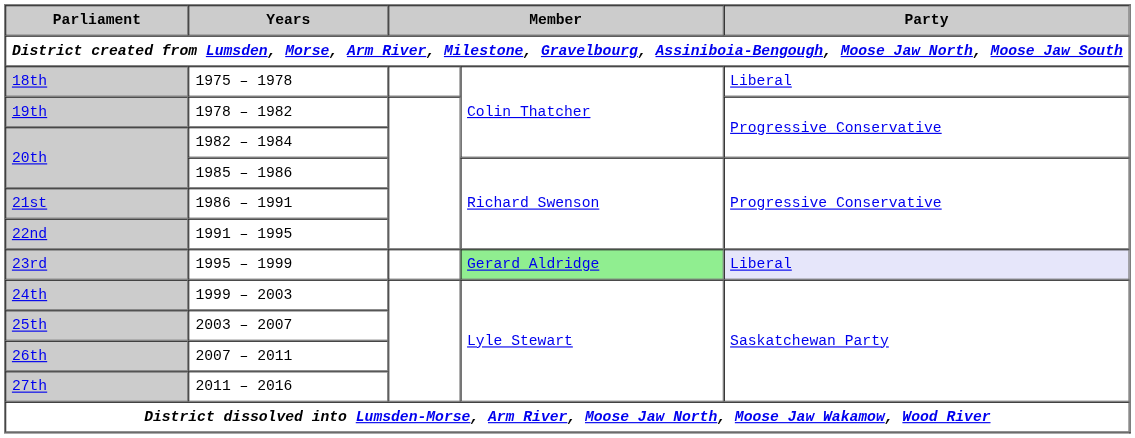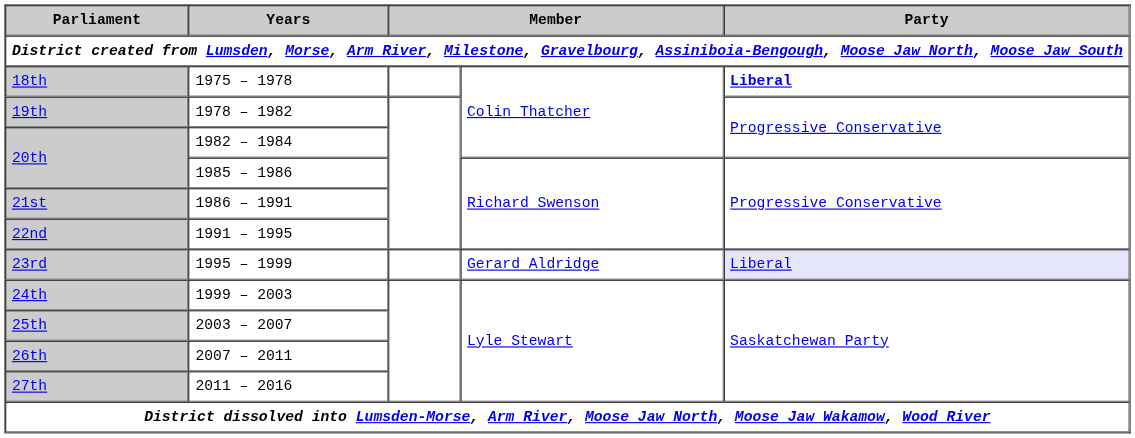(761, 81) normal -> (761, 81) bold
(533, 264) lightgreen background -> (533, 264) no background
